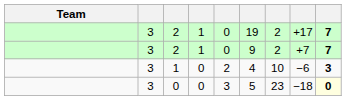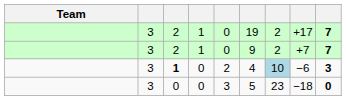(176, 68) normal -> (176, 68) bold
(277, 68) no background -> (277, 68) lightblue background
(328, 87) lightyellow background -> (328, 87) no background
